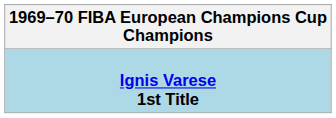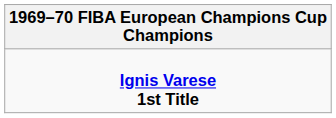(168, 90) lightblue background -> (168, 90) no background
